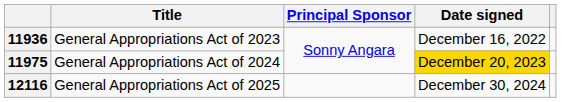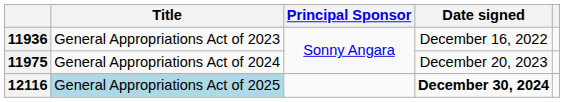(482, 62) gold background -> (484, 62) no background
(167, 85) no background -> (167, 85) lightblue background
(482, 85) normal -> (484, 85) bold
